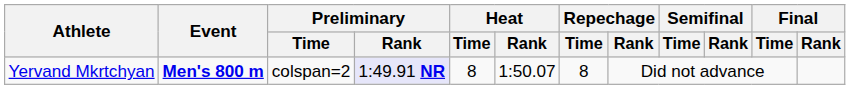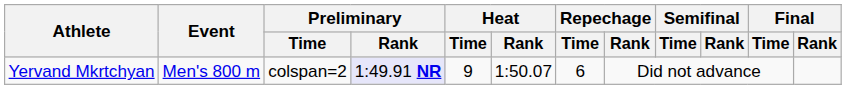(213, 71) bold -> (211, 71) normal
(472, 71) 8 -> (468, 71) 9
(584, 71) 8 -> (580, 71) 6
